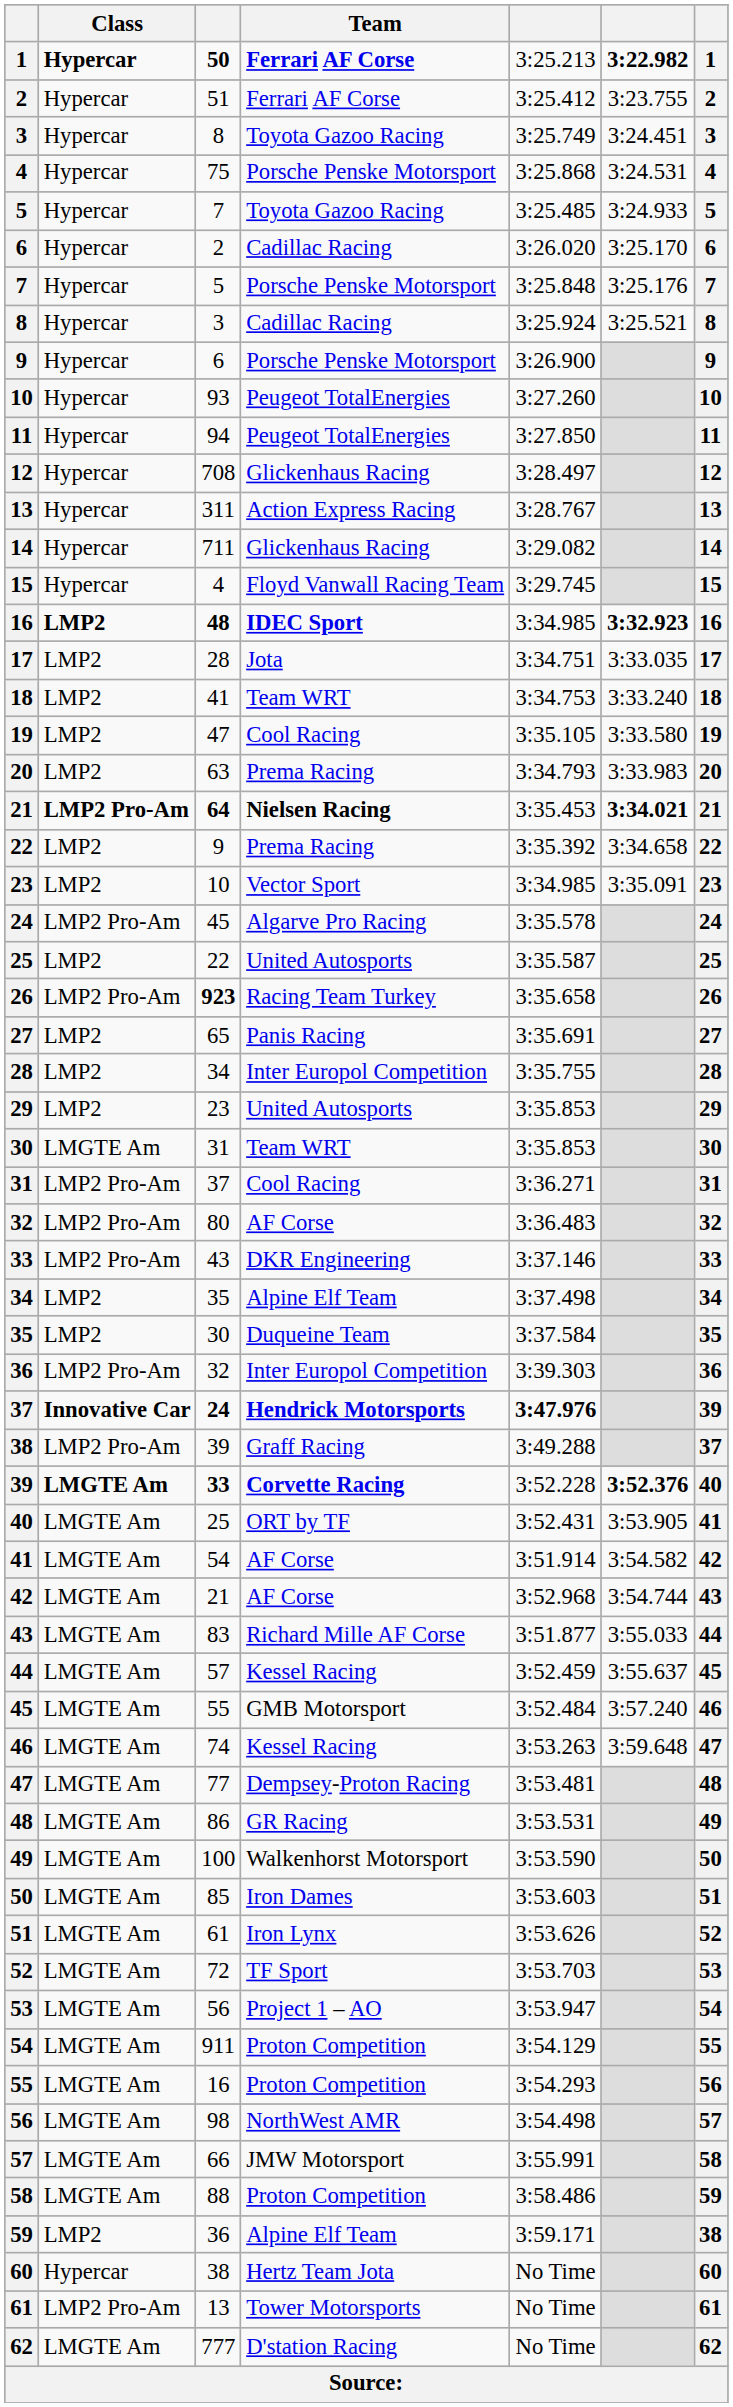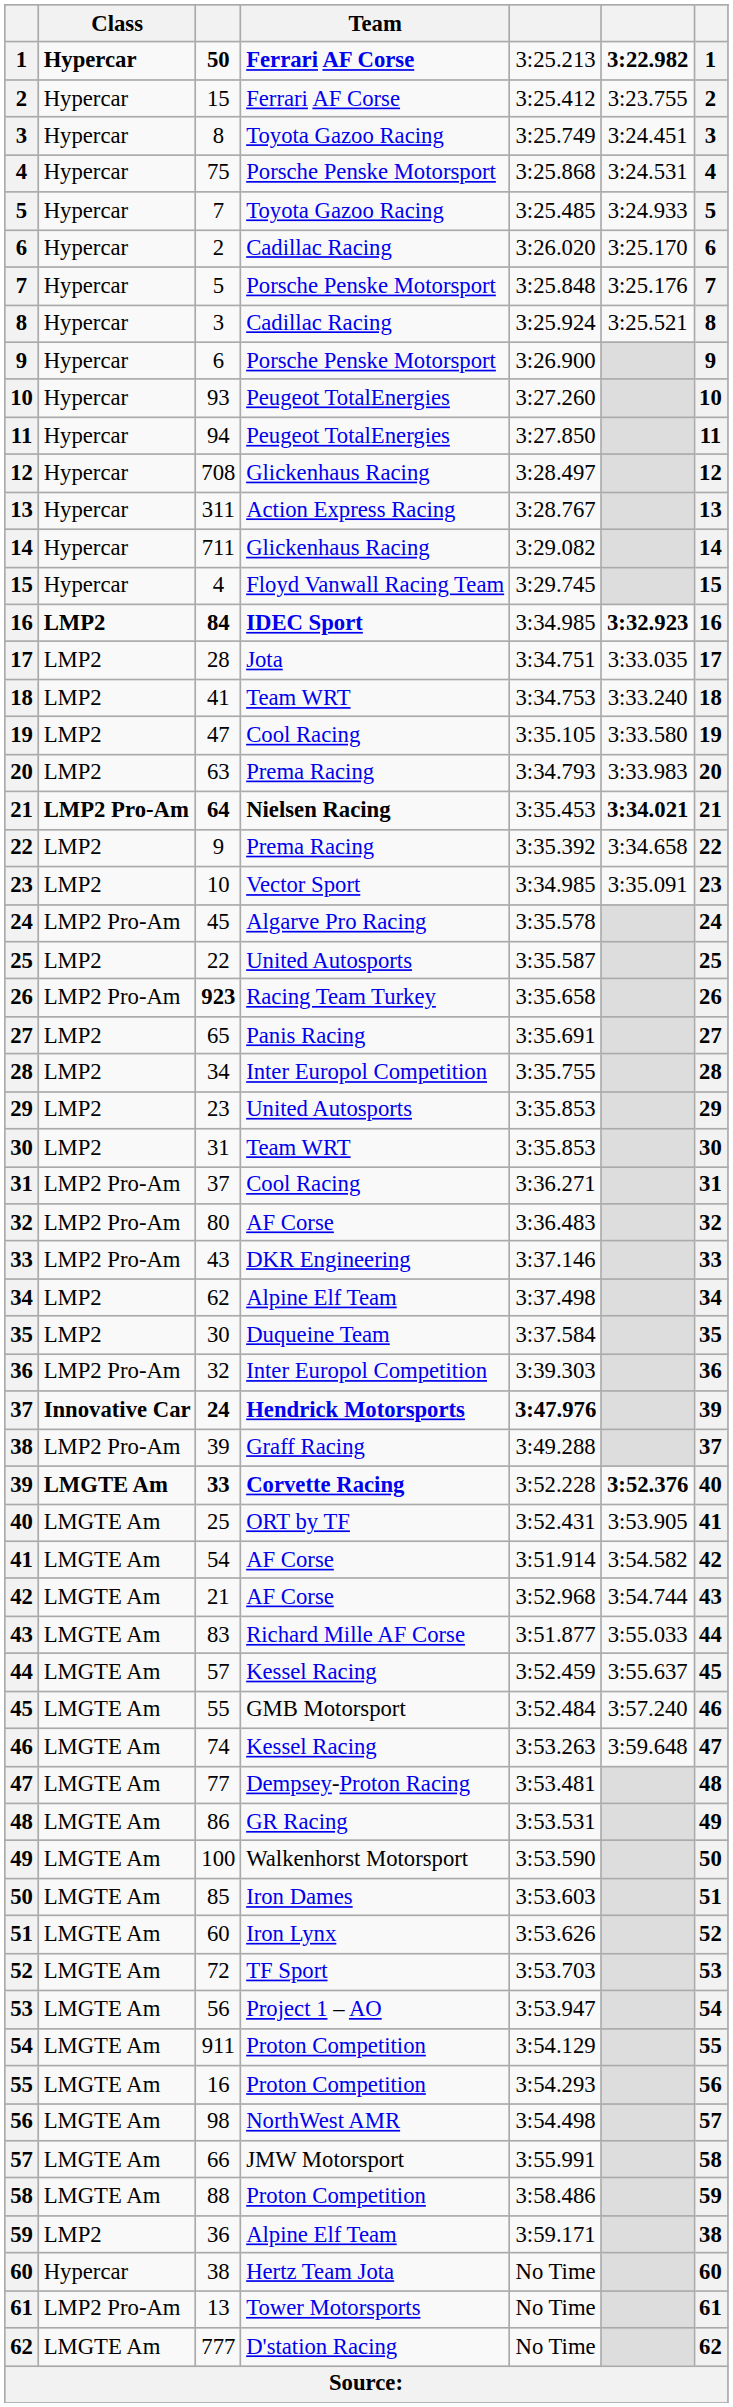(218, 97) 51 -> (218, 97) 15
(218, 622) 48 -> (218, 622) 84
(102, 1146) LMGTE Am -> (73, 1146) LMP2
(218, 1296) 35 -> (218, 1296) 62
(218, 1933) 61 -> (218, 1933) 60
